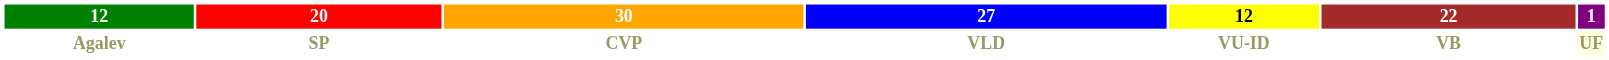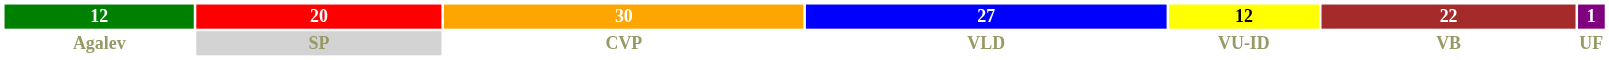(319, 43) no background -> (319, 43) lightgrey background
(1591, 43) lightyellow background -> (1591, 43) no background
